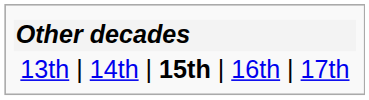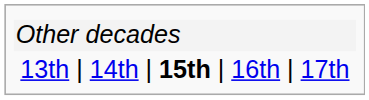(103, 35) bold -> (98, 35) normal
